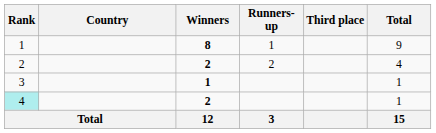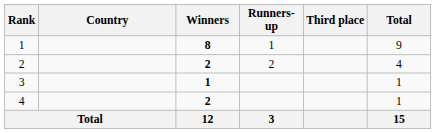(22, 100) paleturquoise background -> (22, 100) no background
